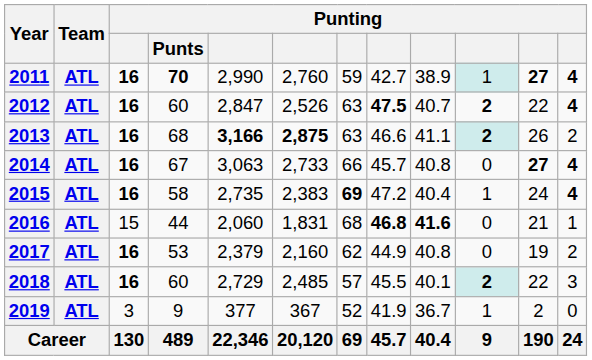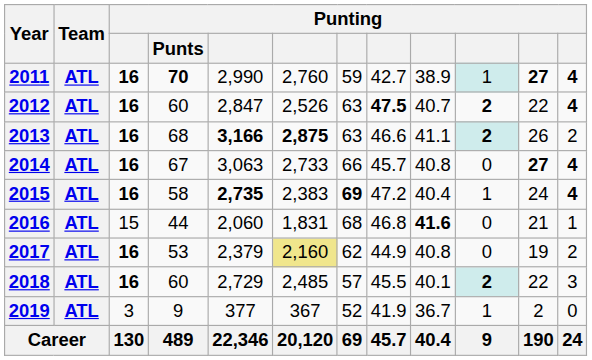(240, 194) normal -> (240, 194) bold
(389, 223) bold -> (389, 223) normal
(305, 252) no background -> (305, 252) khaki background
